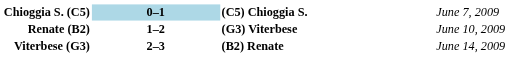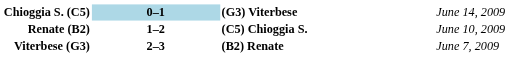(265, 12) (C5) Chioggia S. -> (259, 12) (G3) Viterbese
(468, 12) June 7, 2009 -> (471, 12) June 14, 2009
(259, 29) (G3) Viterbese -> (265, 29) (C5) Chioggia S.
(471, 46) June 14, 2009 -> (468, 46) June 7, 2009
